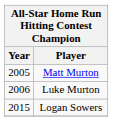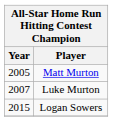(19, 90) 2006 -> (19, 90) 2007
